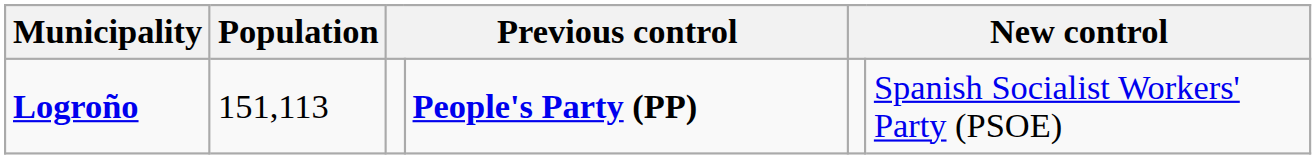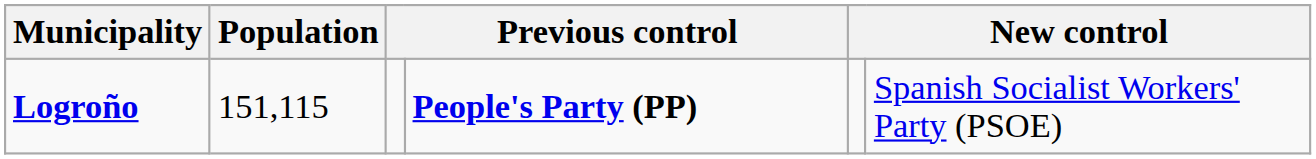(273, 105) 151,113 -> (273, 105) 151,115
